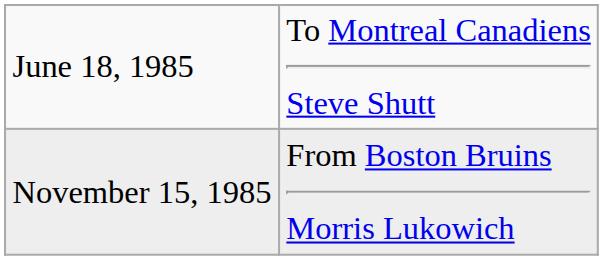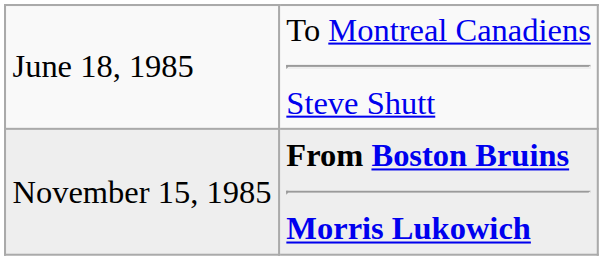(439, 191) normal -> (439, 191) bold
